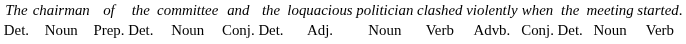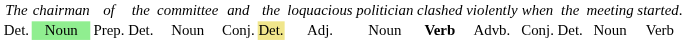(61, 30) no background -> (61, 30) lightgreen background
(271, 30) no background -> (271, 30) khaki background
(440, 30) normal -> (440, 30) bold
